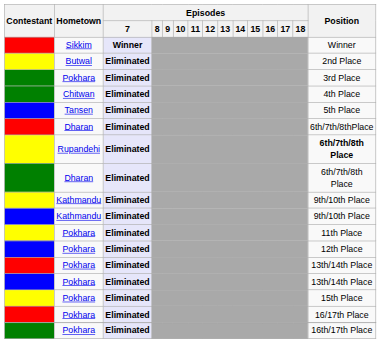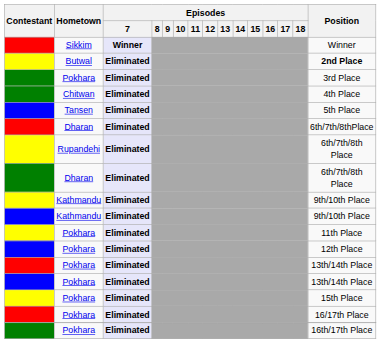(342, 62) normal -> (342, 62) bold
(342, 149) bold -> (342, 149) normal
